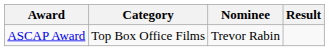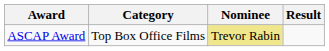(245, 35) no background -> (245, 35) khaki background
